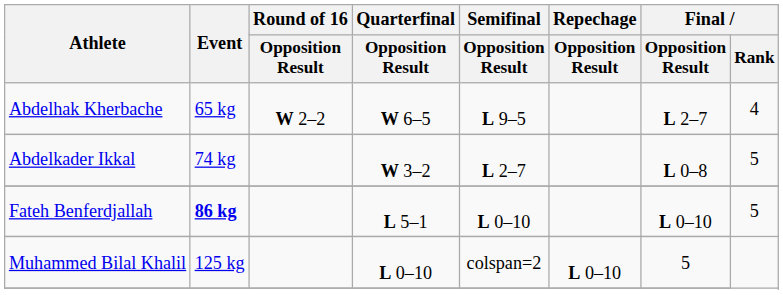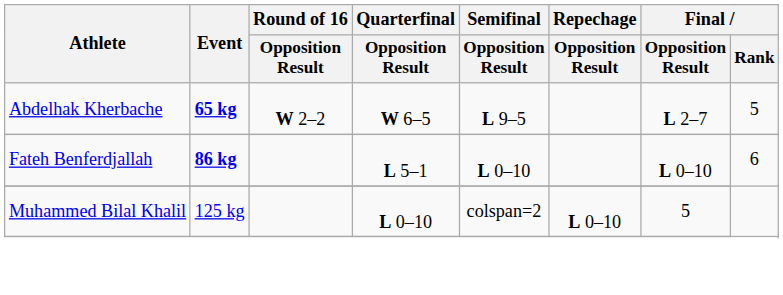(215, 108) normal -> (216, 108) bold
(754, 108) 4 -> (754, 108) 5
- row: (72, 160)
(754, 211) 5 -> (754, 160) 6
